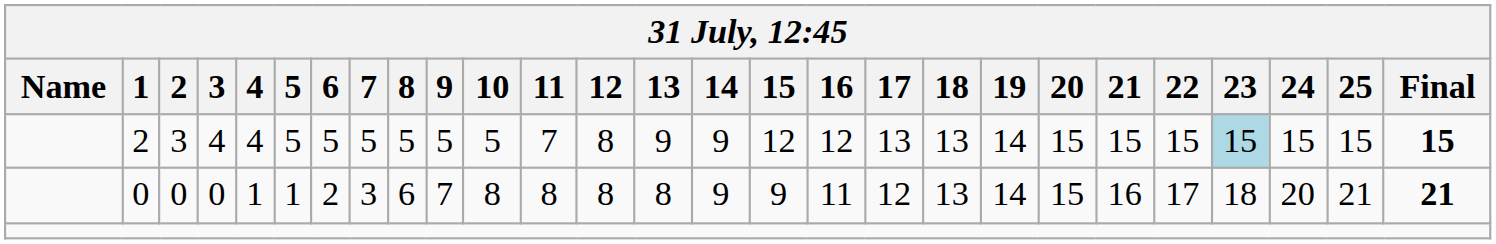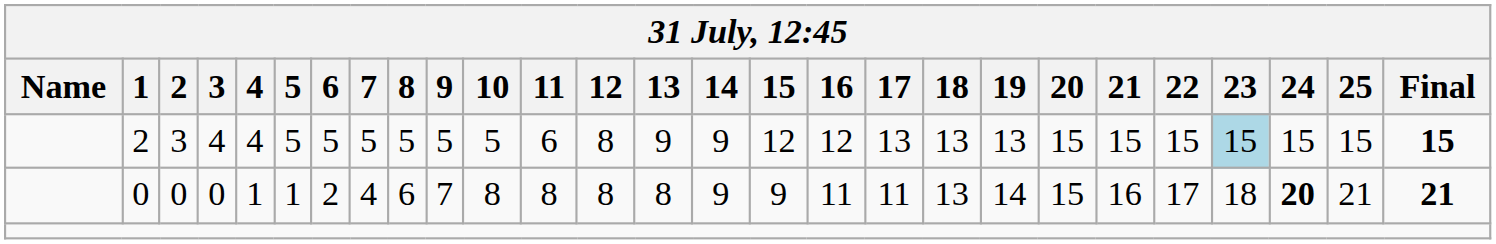(549, 140) 7 -> (549, 140) 6
(1009, 140) 14 -> (1009, 140) 13
(369, 194) 3 -> (369, 194) 4
(894, 194) 12 -> (894, 194) 11
(1298, 194) normal -> (1298, 194) bold
